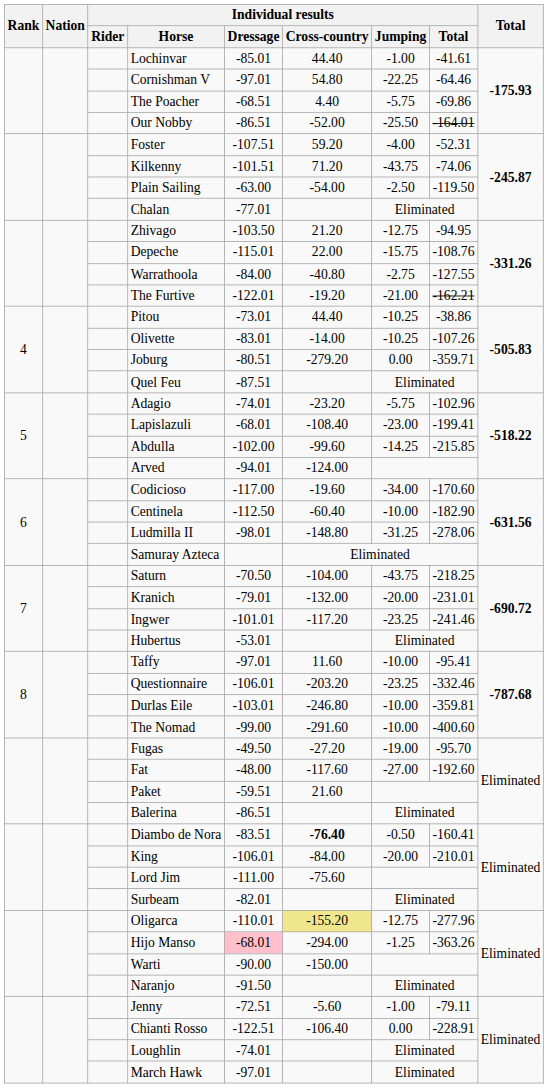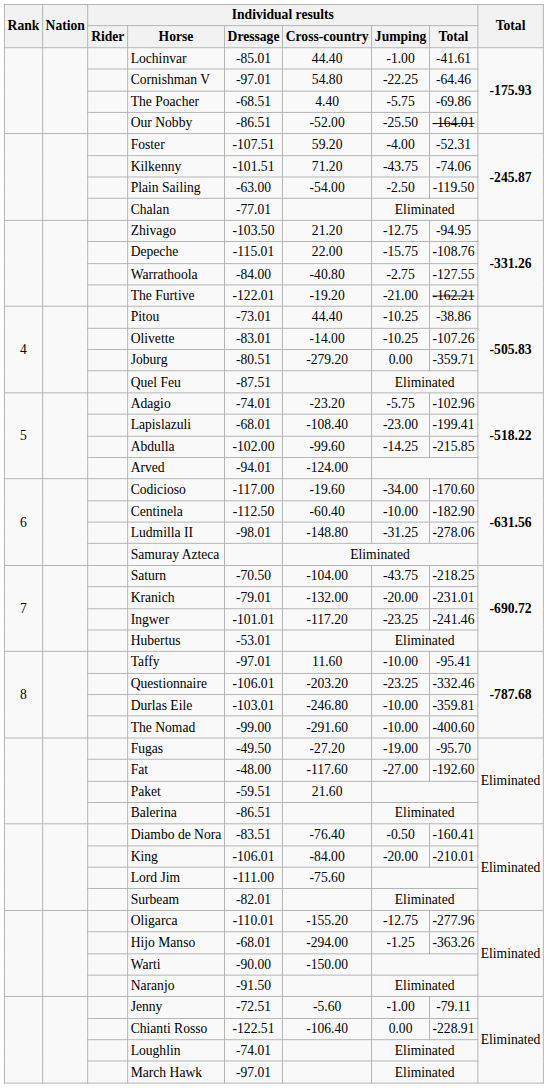(327, 834) bold -> (327, 834) normal
(327, 921) khaki background -> (327, 921) no background
(254, 942) pink background -> (254, 942) no background
